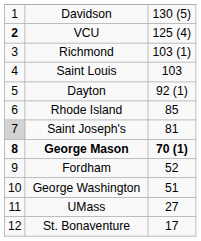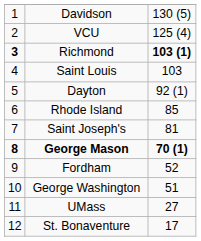(15, 33) bold -> (15, 33) normal
(15, 52) normal -> (15, 52) bold
(172, 52) normal -> (172, 52) bold
(15, 129) lightgrey background -> (15, 129) no background
